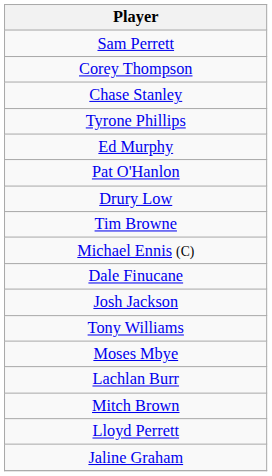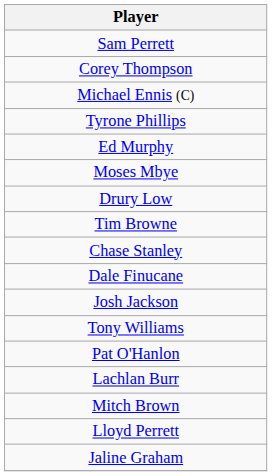(136, 95) Chase Stanley -> (136, 95) Michael Ennis (C)
(136, 172) Pat O'Hanlon -> (136, 172) Moses Mbye
(136, 250) Michael Ennis (C) -> (136, 250) Chase Stanley
(136, 353) Moses Mbye -> (136, 353) Pat O'Hanlon
